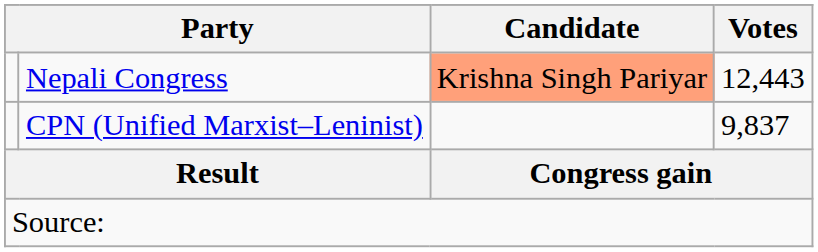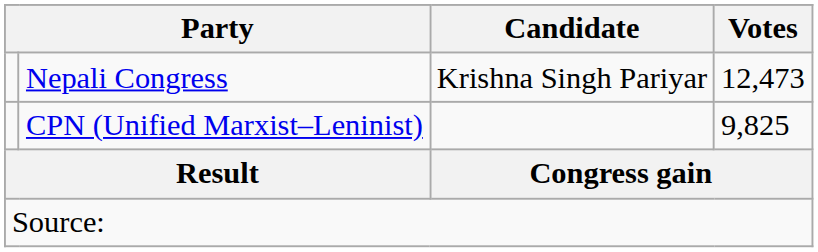(572, 76) lightsalmon background -> (572, 76) no background
(763, 76) 12,443 -> (763, 76) 12,473
(755, 125) 9,837 -> (755, 125) 9,825
